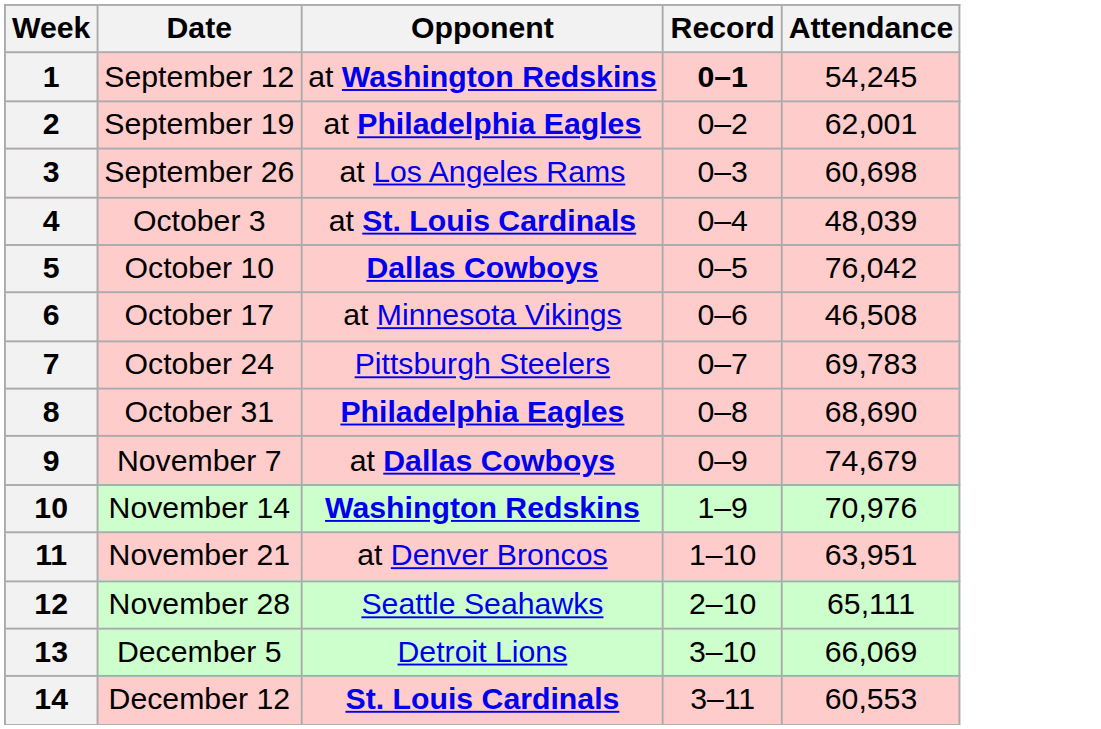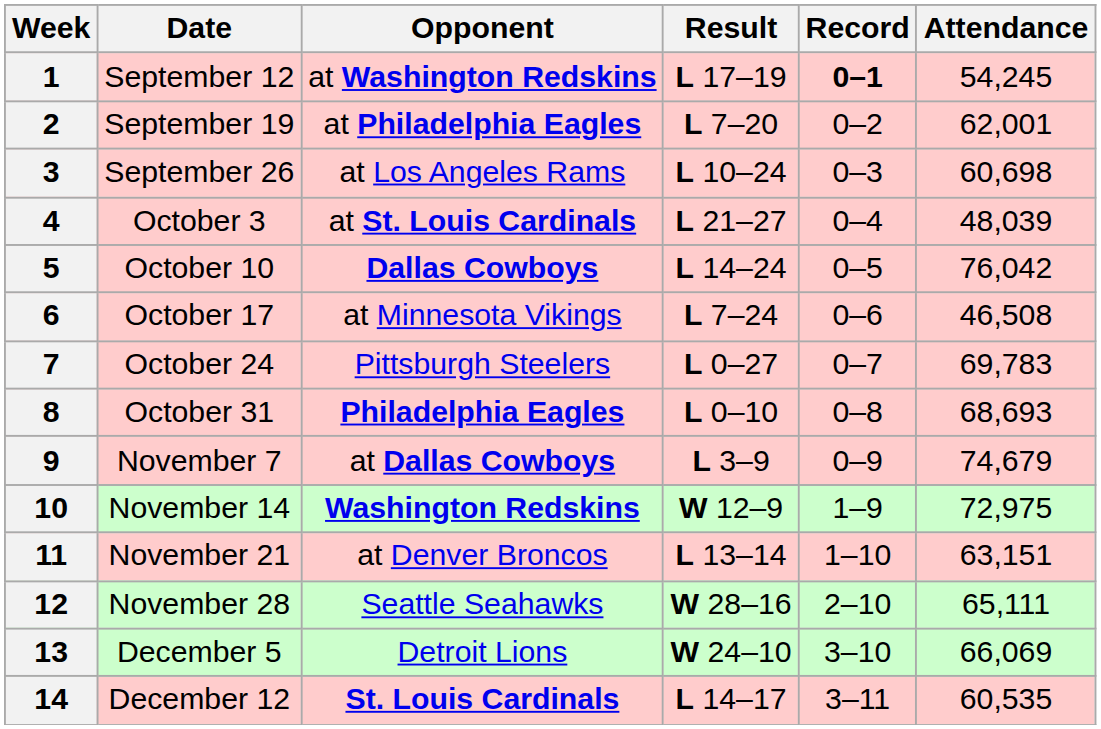+ column: (731, 28)
(871, 412) 68,690 -> (1006, 412) 68,693
(871, 508) 70,976 -> (1006, 508) 72,975
(871, 556) 63,951 -> (1006, 556) 63,151
(871, 699) 60,553 -> (1006, 699) 60,535
